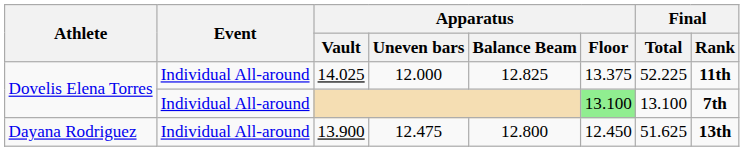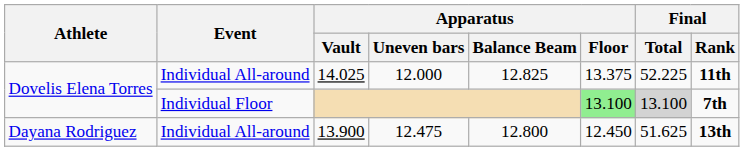(235, 103) Individual All-around -> (217, 103) Individual Floor
(663, 103) no background -> (663, 103) lightgrey background
